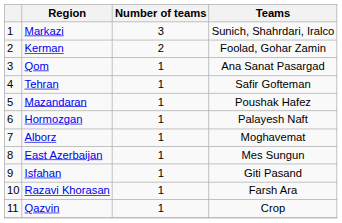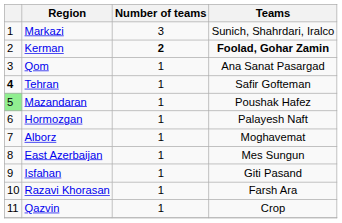(161, 48) normal -> (161, 48) bold
(273, 48) normal -> (273, 48) bold
(10, 84) normal -> (10, 84) bold
(10, 102) no background -> (10, 102) lightgreen background
